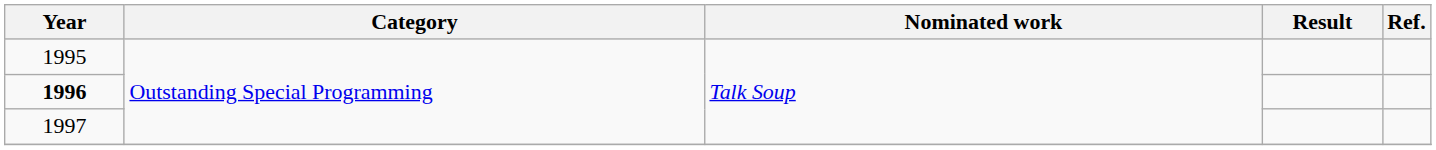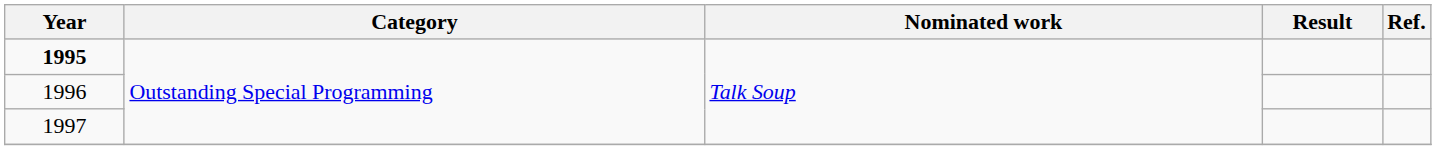(65, 56) normal -> (65, 56) bold
(65, 91) bold -> (65, 91) normal
